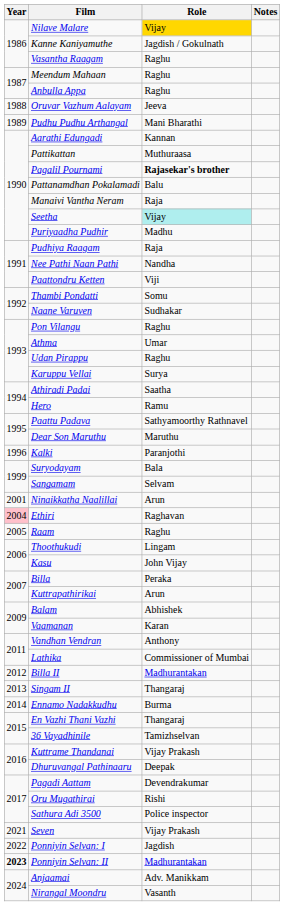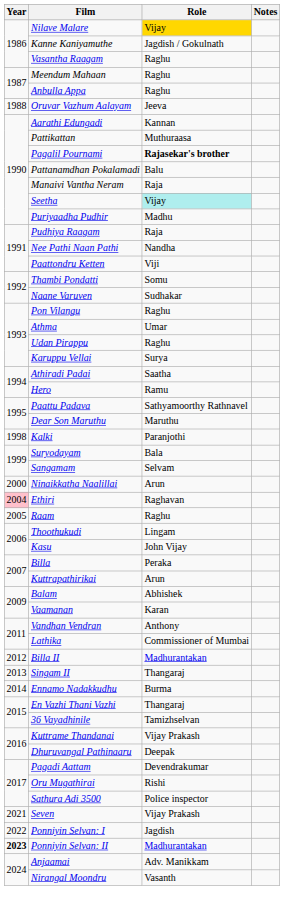- row: (79, 122)
(17, 452) 1996 -> (17, 437) 1998
(17, 500) 2001 -> (17, 484) 2000
